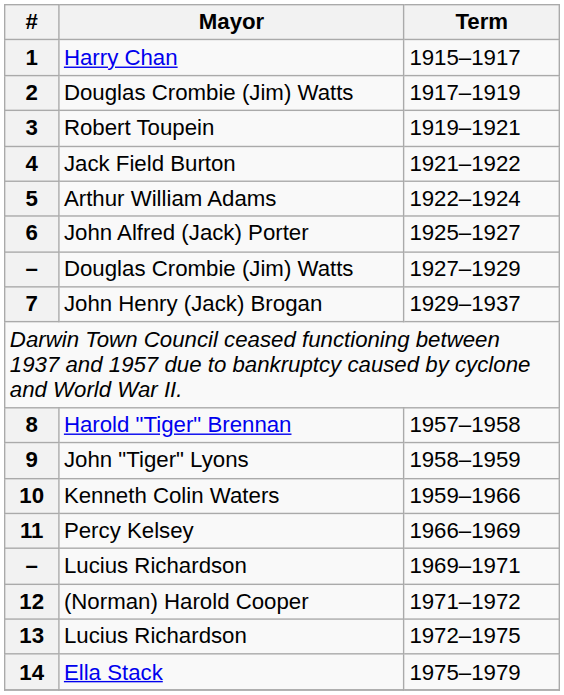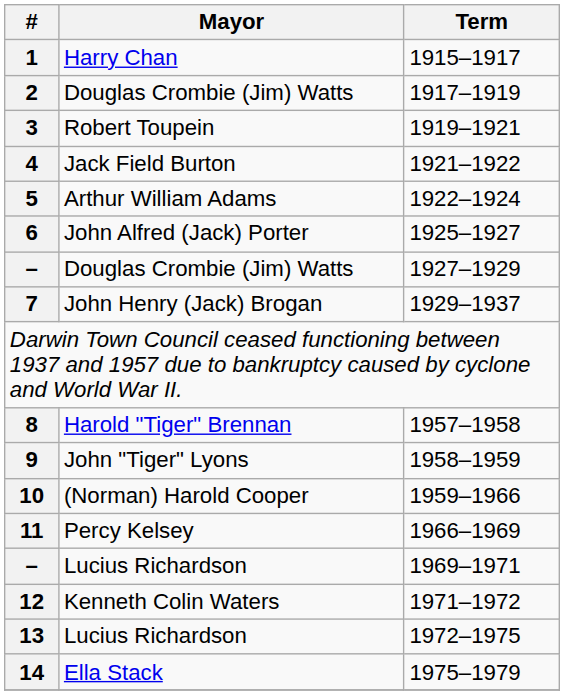(172, 495) Kenneth Colin Waters -> (186, 495) (Norman) Harold Cooper
(186, 601) (Norman) Harold Cooper -> (172, 601) Kenneth Colin Waters
